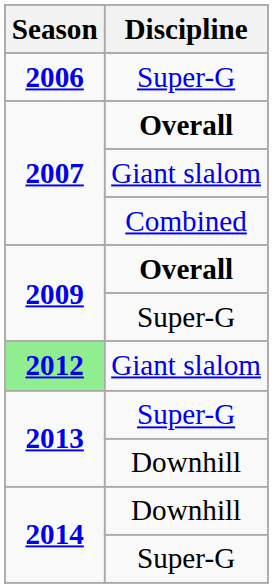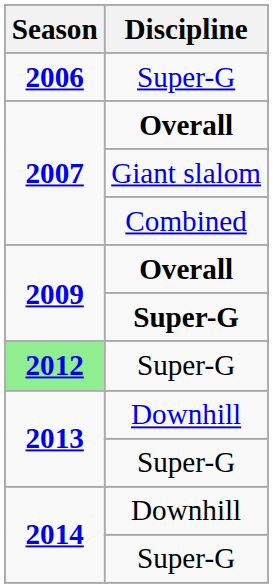(186, 317) normal -> (186, 317) bold
(186, 365) Giant slalom -> (186, 365) Super-G
(186, 413) Super-G -> (186, 413) Downhill
(186, 461) Downhill -> (186, 461) Super-G
